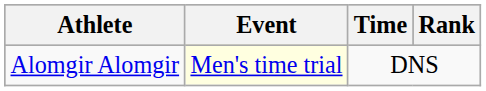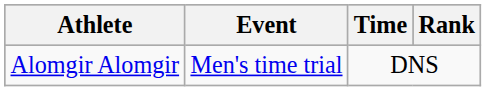(266, 64) lightyellow background -> (266, 64) no background
